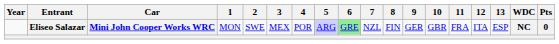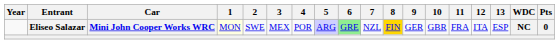(230, 26) no background -> (230, 26) lightyellow background
(393, 26) no background -> (393, 26) gold background
